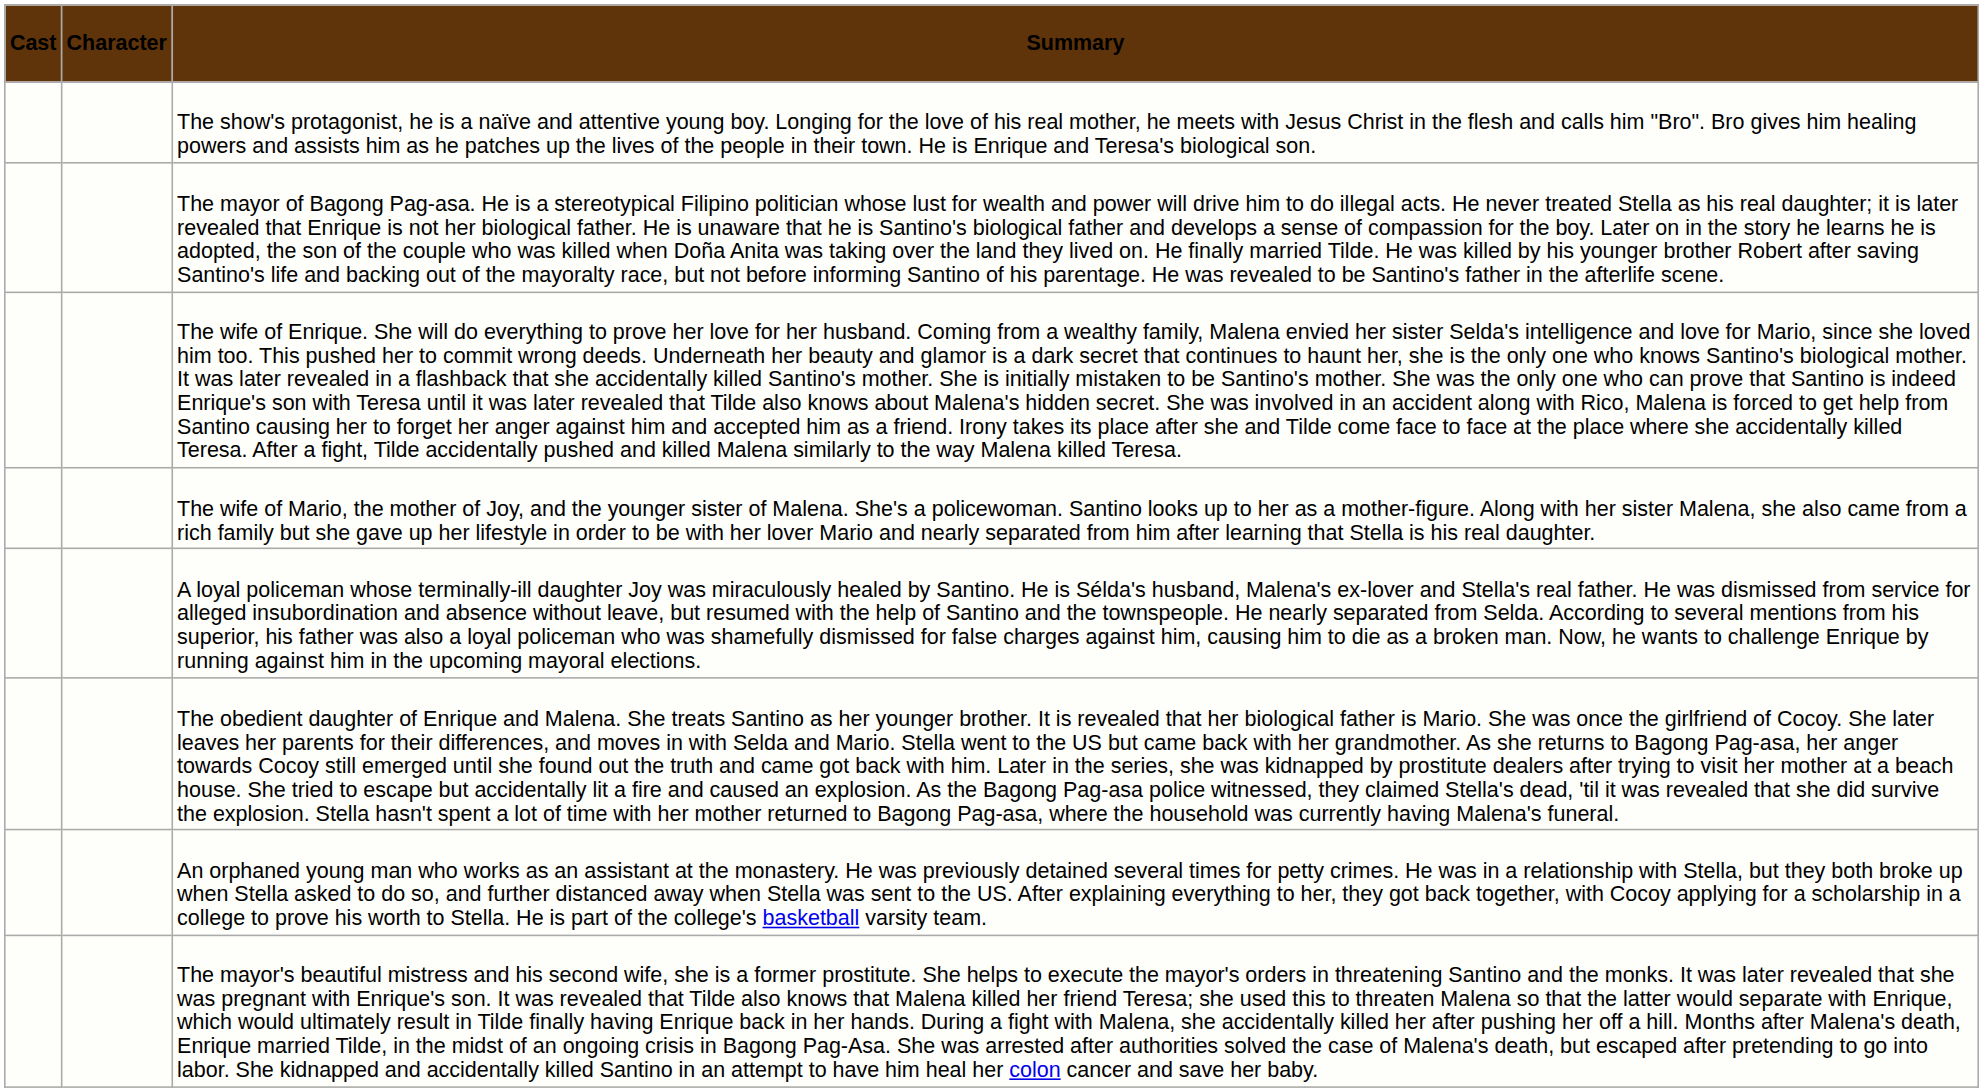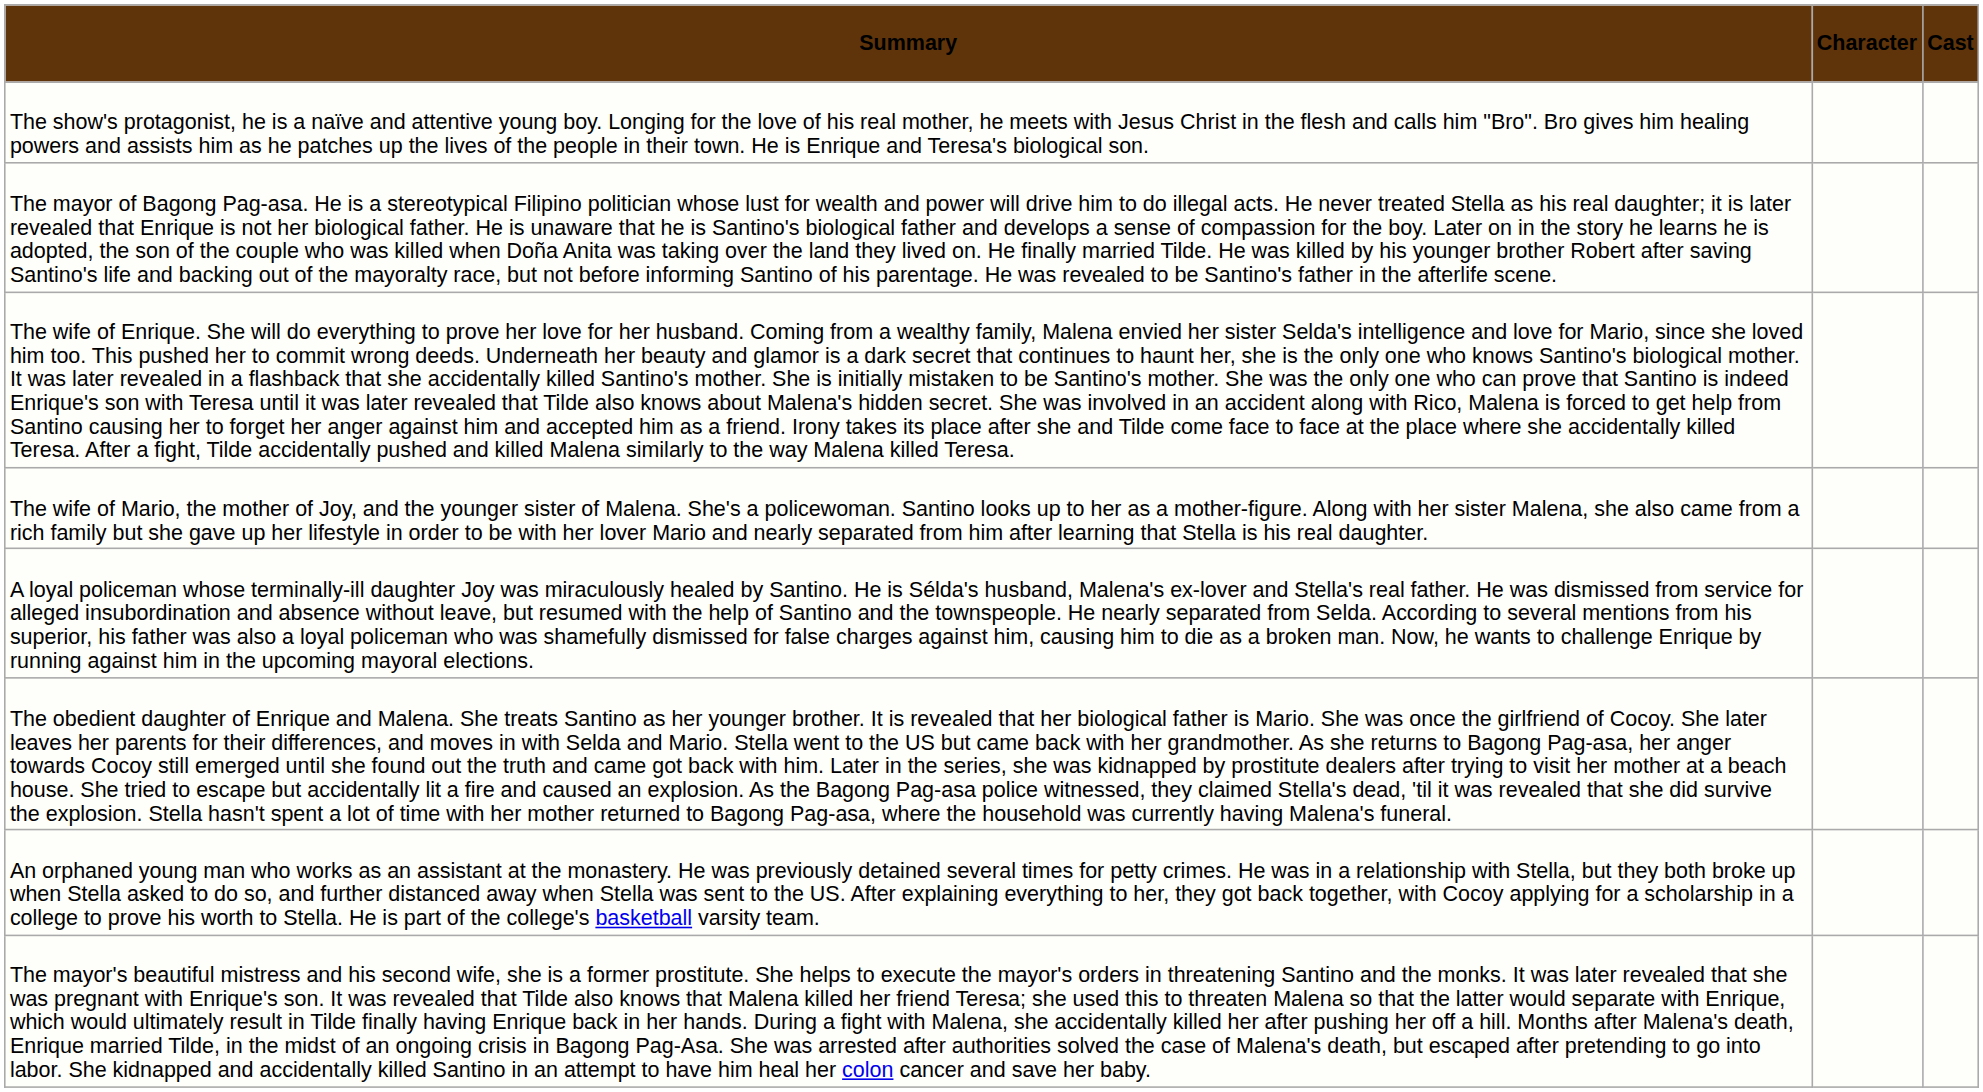columns swapped: (33, 43) <-> (1075, 43)
